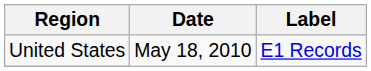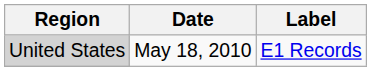(67, 50) no background -> (67, 50) lightgrey background
